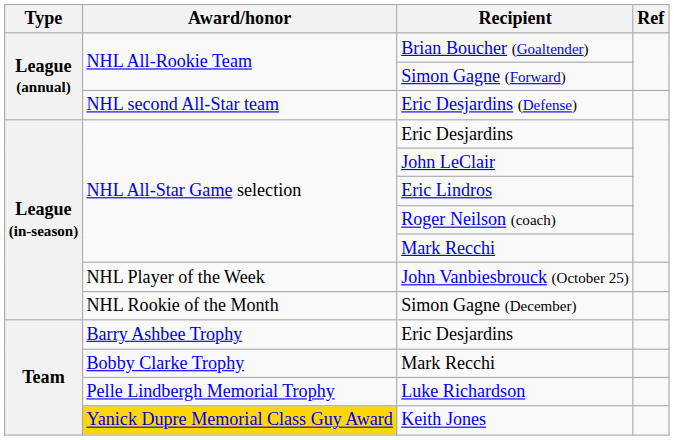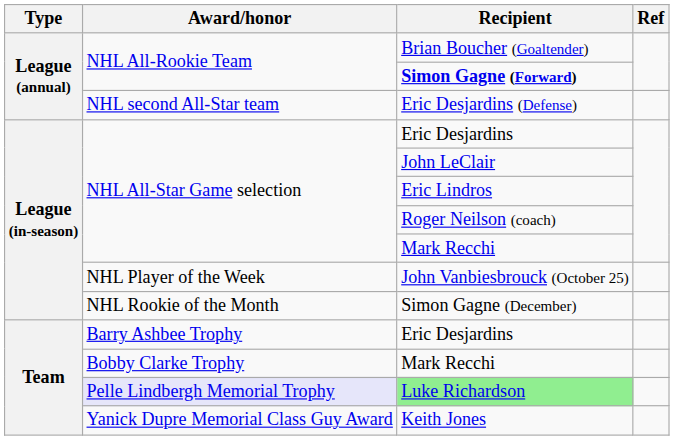(483, 76) normal -> (489, 76) bold
(211, 391) no background -> (211, 391) lavender background
(463, 391) no background -> (463, 391) lightgreen background
(240, 420) gold background -> (240, 420) no background
